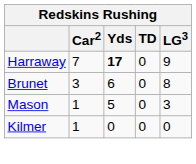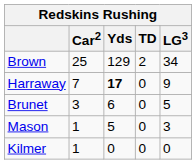+ row: (27, 62)
(167, 83) 8 -> (167, 105) 5
